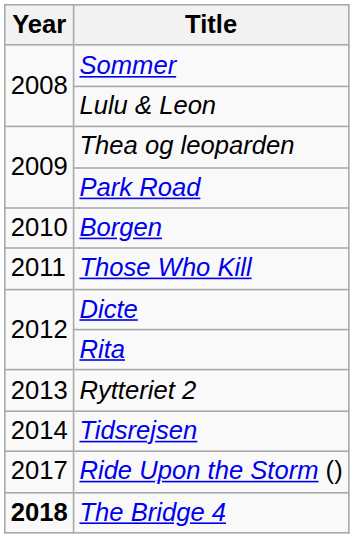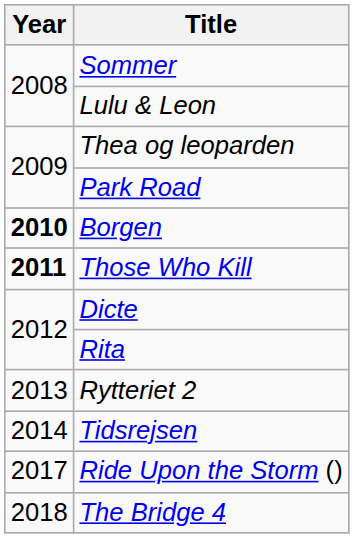(39, 227) normal -> (39, 227) bold
(38, 268) normal -> (38, 268) bold
(39, 512) bold -> (39, 512) normal
